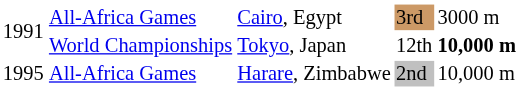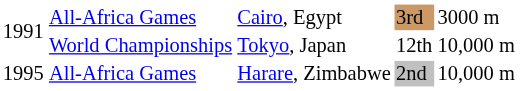(477, 45) bold -> (476, 45) normal
